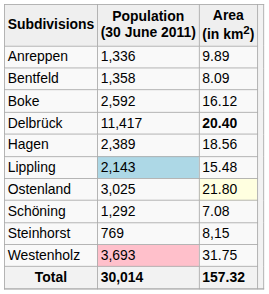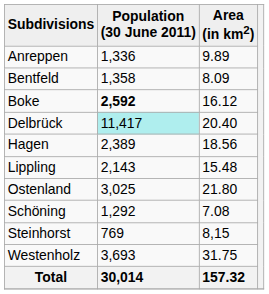(118, 101) normal -> (118, 101) bold
(121, 123) no background -> (121, 123) paleturquoise background
(220, 123) bold -> (220, 123) normal
(118, 167) lightblue background -> (118, 167) no background
(220, 189) lightyellow background -> (220, 189) no background
(118, 255) pink background -> (118, 255) no background
